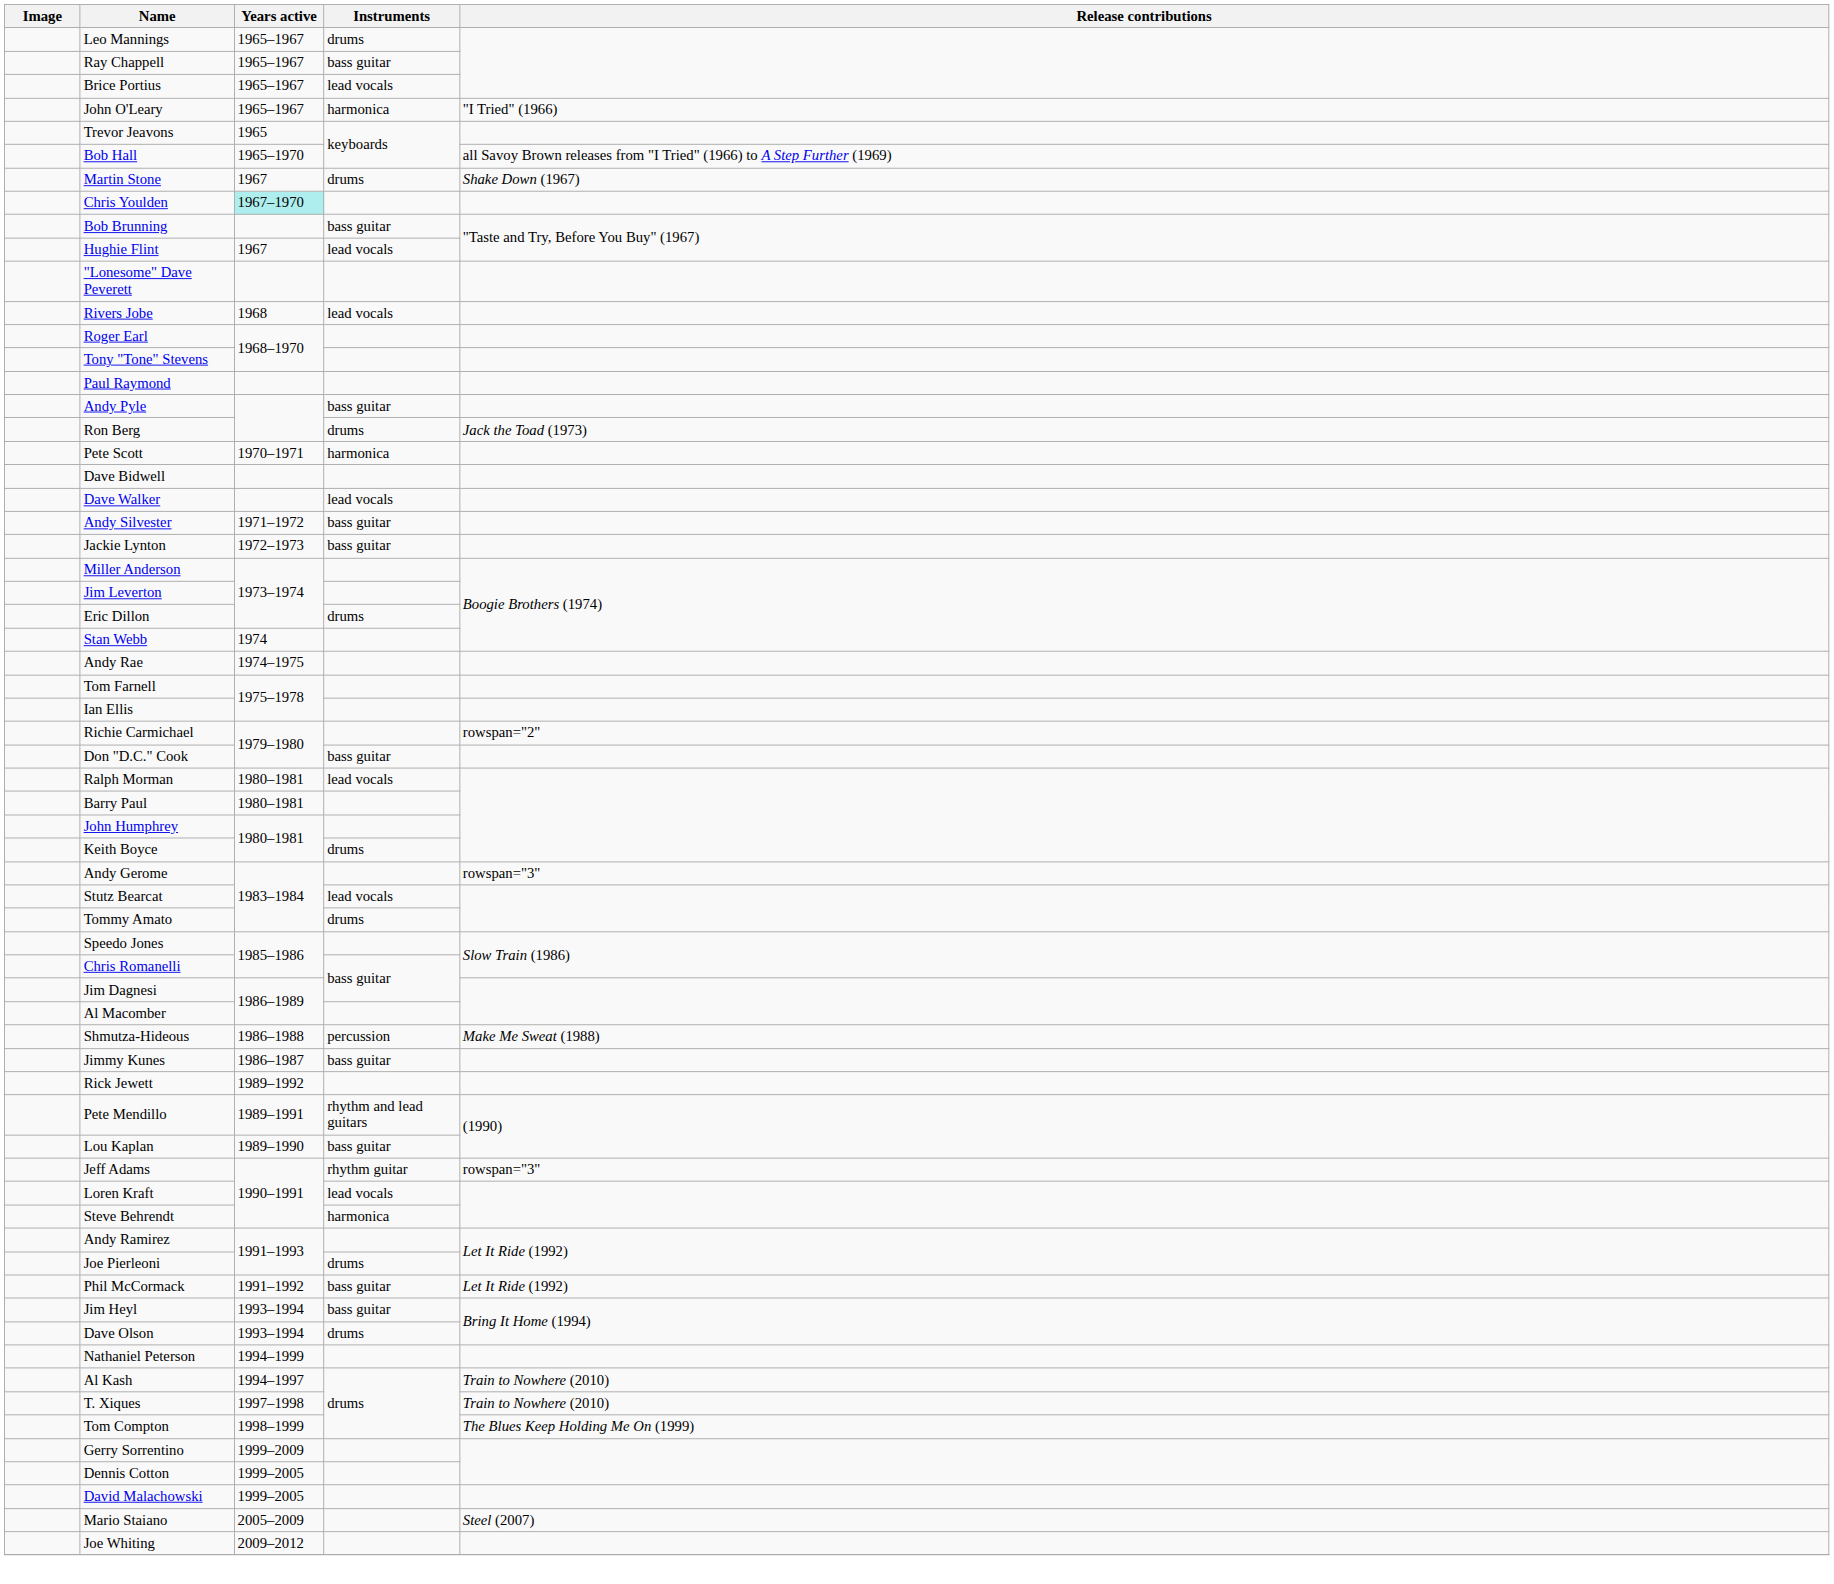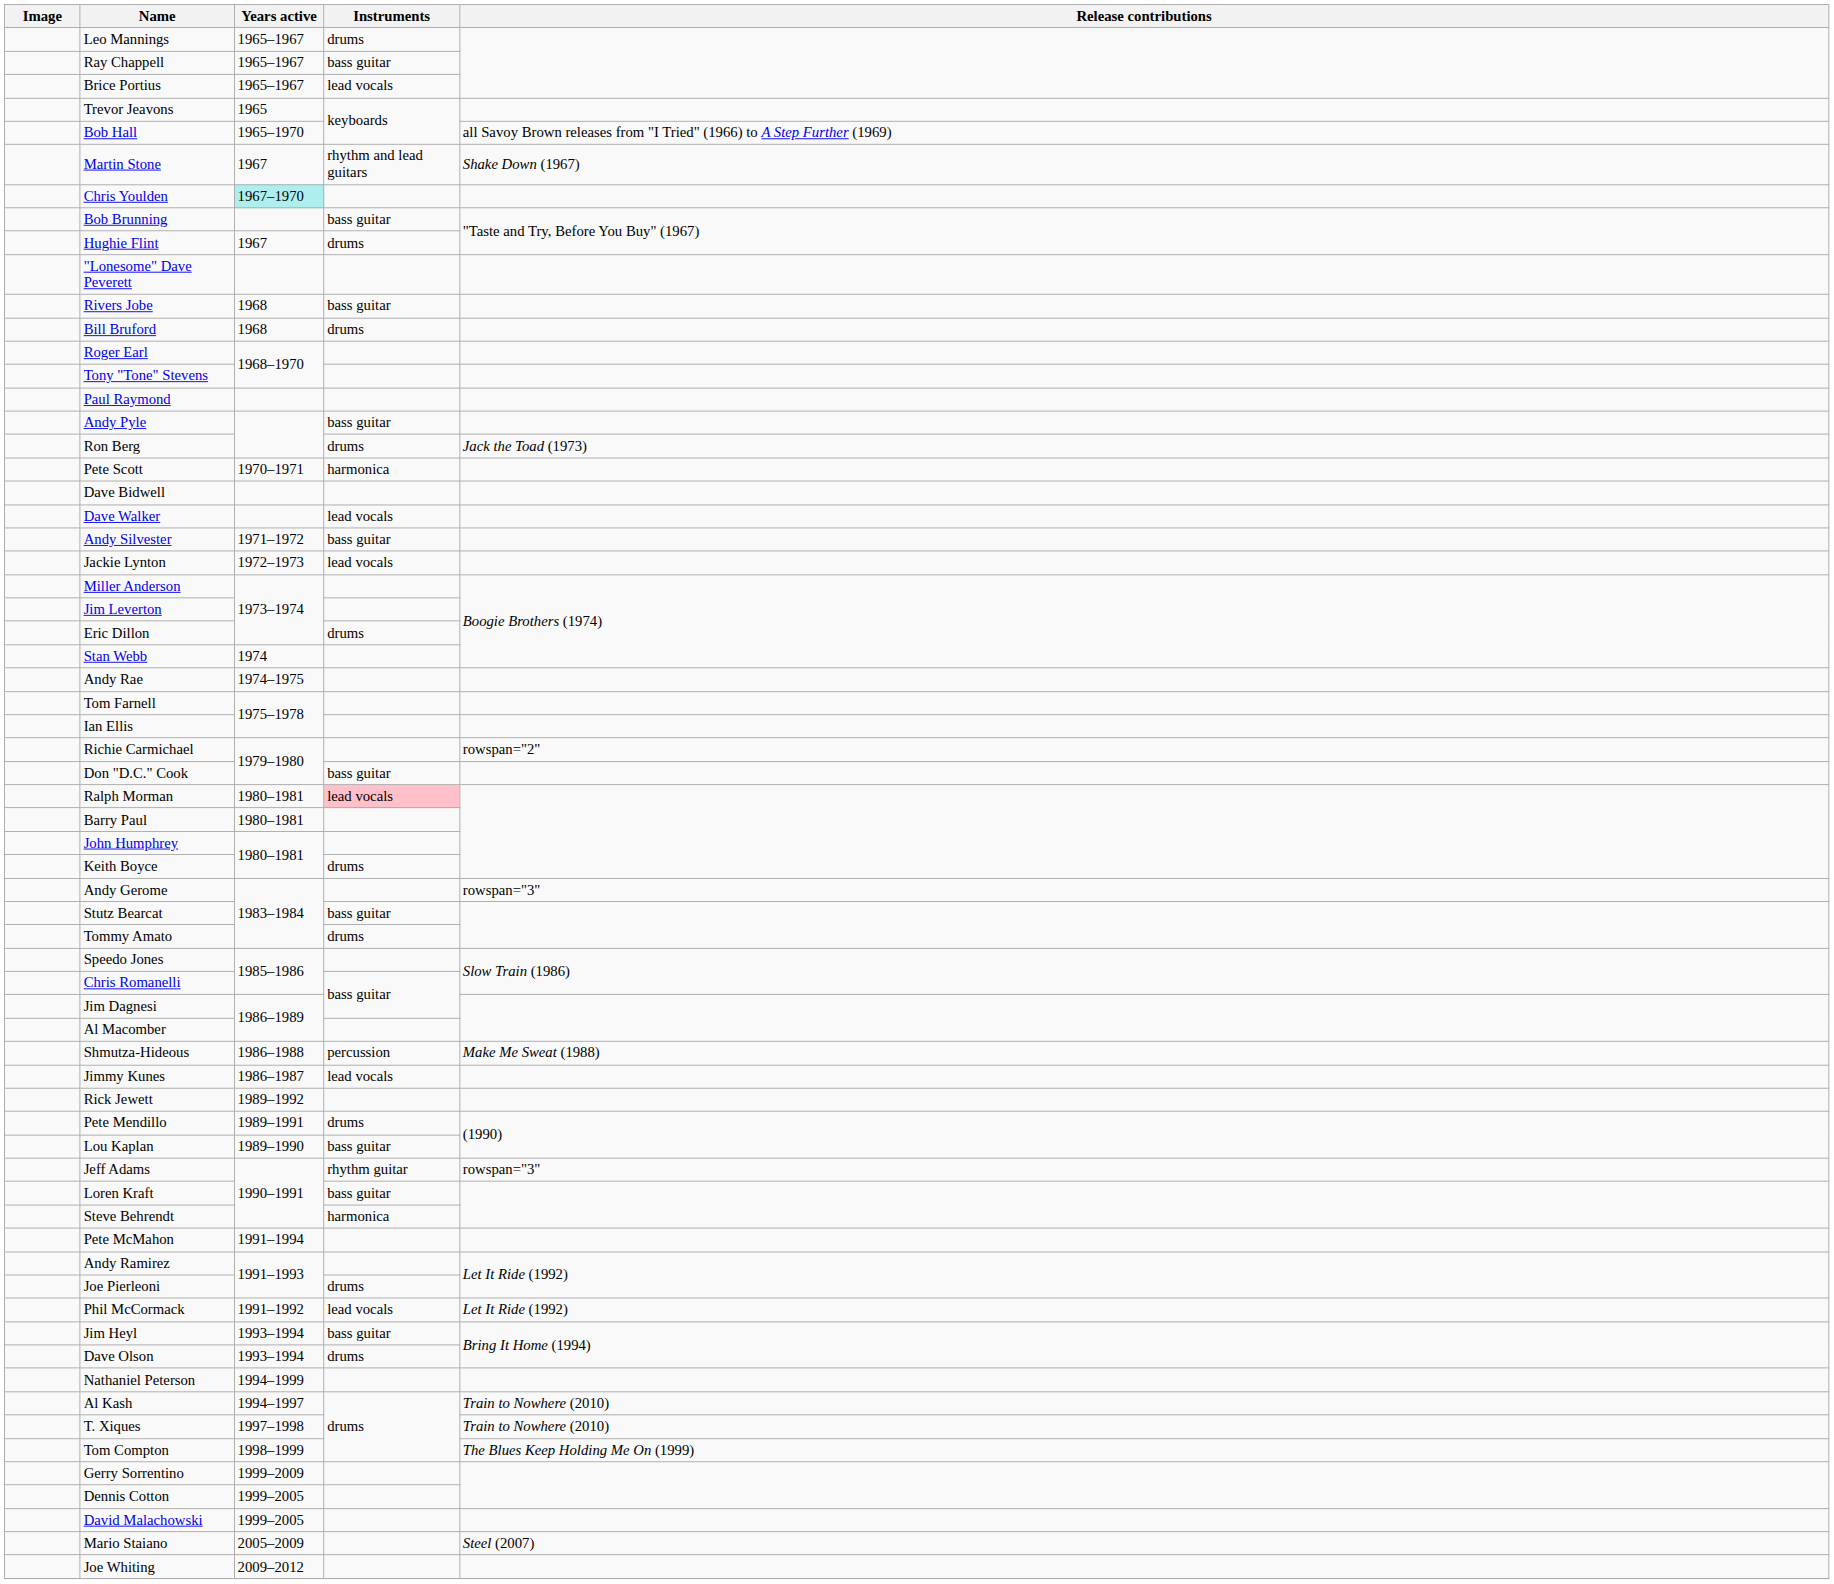- row: (123, 109)
(346, 179) drums -> (375, 164) rhythm and lead guitars
(360, 249) lead vocals -> (346, 242) drums
(360, 312) lead vocals -> (359, 306) bass guitar
+ row: (120, 329)
(359, 546) bass guitar -> (360, 562) lead vocals
(360, 779) no background -> (360, 796) pink background
(360, 896) lead vocals -> (359, 913) bass guitar
(359, 1059) bass guitar -> (360, 1076) lead vocals
(375, 1114) rhythm and lead guitars -> (346, 1123) drums
(360, 1193) lead vocals -> (359, 1193) bass guitar
+ row: (129, 1239)
(359, 1286) bass guitar -> (360, 1309) lead vocals
